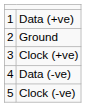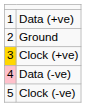(10, 56) no background -> (10, 56) gold background
(10, 74) no background -> (10, 74) pink background
